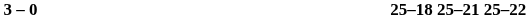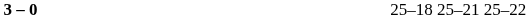(458, 9) bold -> (458, 9) normal
